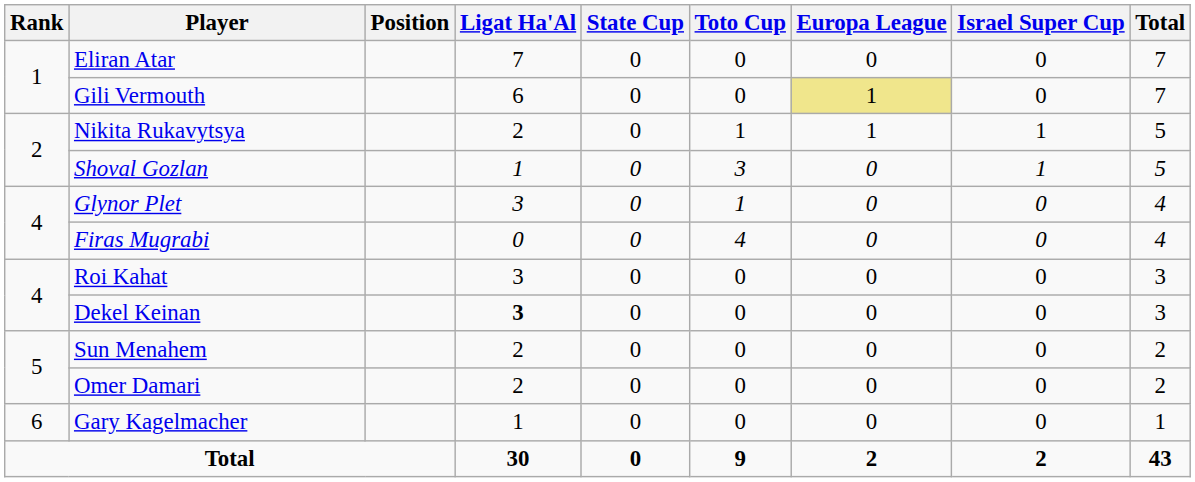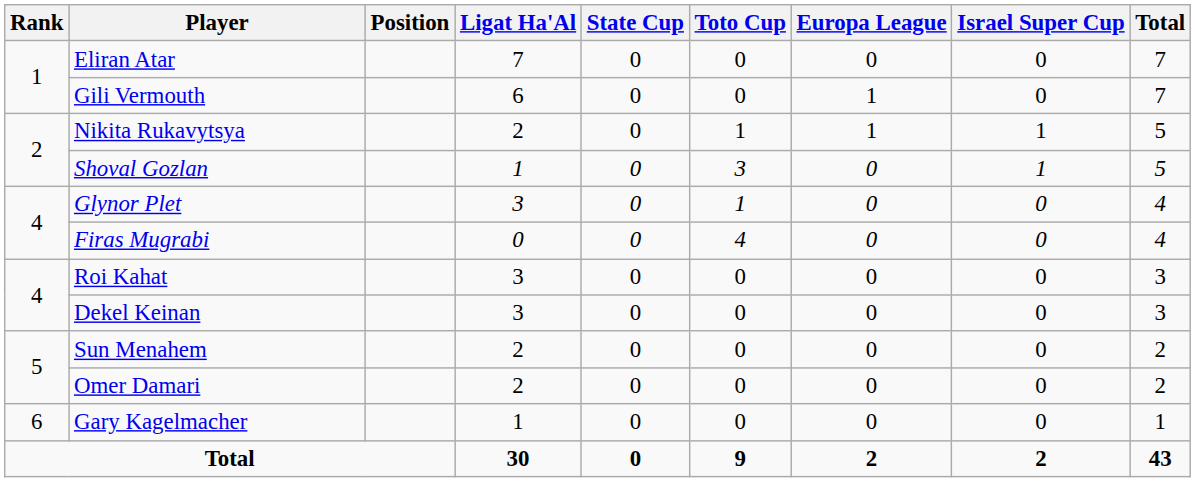(872, 95) khaki background -> (872, 95) no background
(518, 312) bold -> (518, 312) normal
